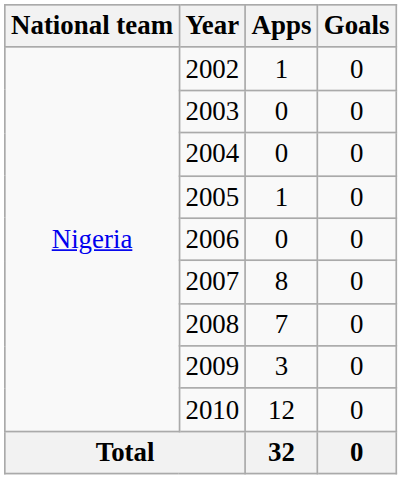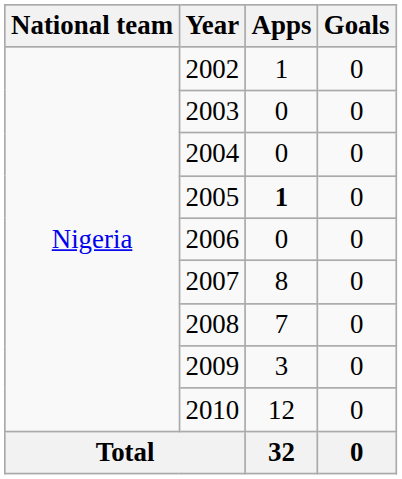(281, 196) normal -> (281, 196) bold
